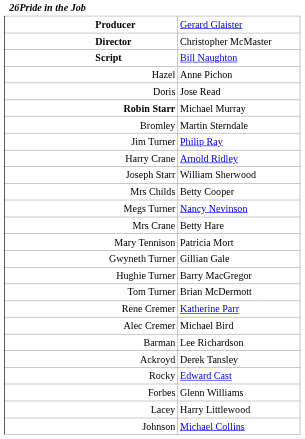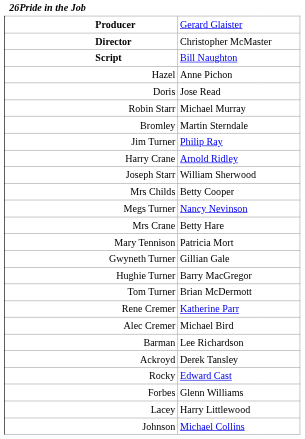(149, 108) bold -> (152, 108) normal
